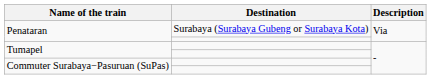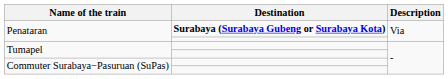(271, 28) normal -> (279, 28) bold
